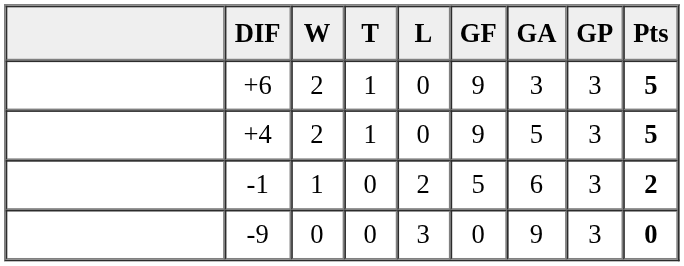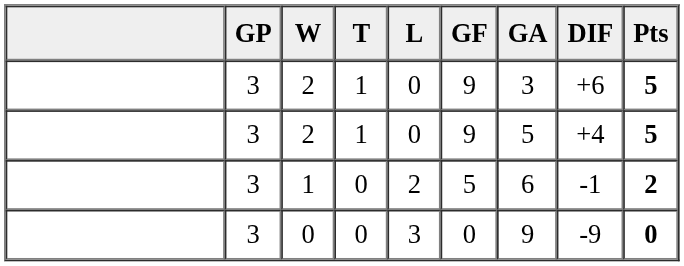columns swapped: (595, 32) <-> (258, 32)
